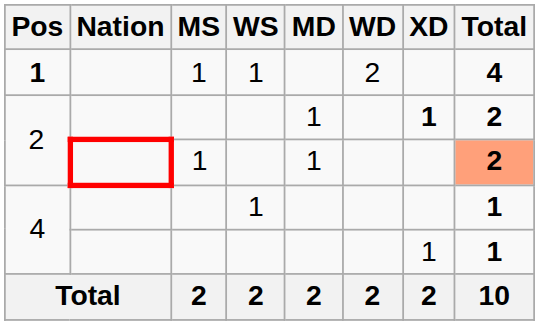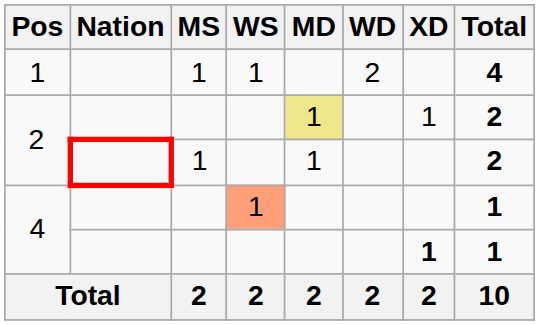(37, 71) bold -> (37, 71) normal
(314, 116) no background -> (314, 116) khaki background
(429, 116) bold -> (429, 116) normal
(494, 161) lightsalmon background -> (494, 161) no background
(256, 206) no background -> (256, 206) lightsalmon background
(429, 251) normal -> (429, 251) bold
